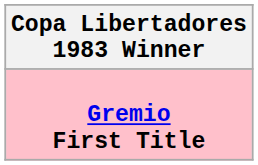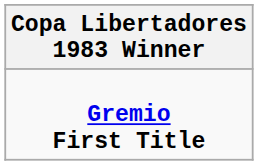(129, 128) pink background -> (129, 128) no background
